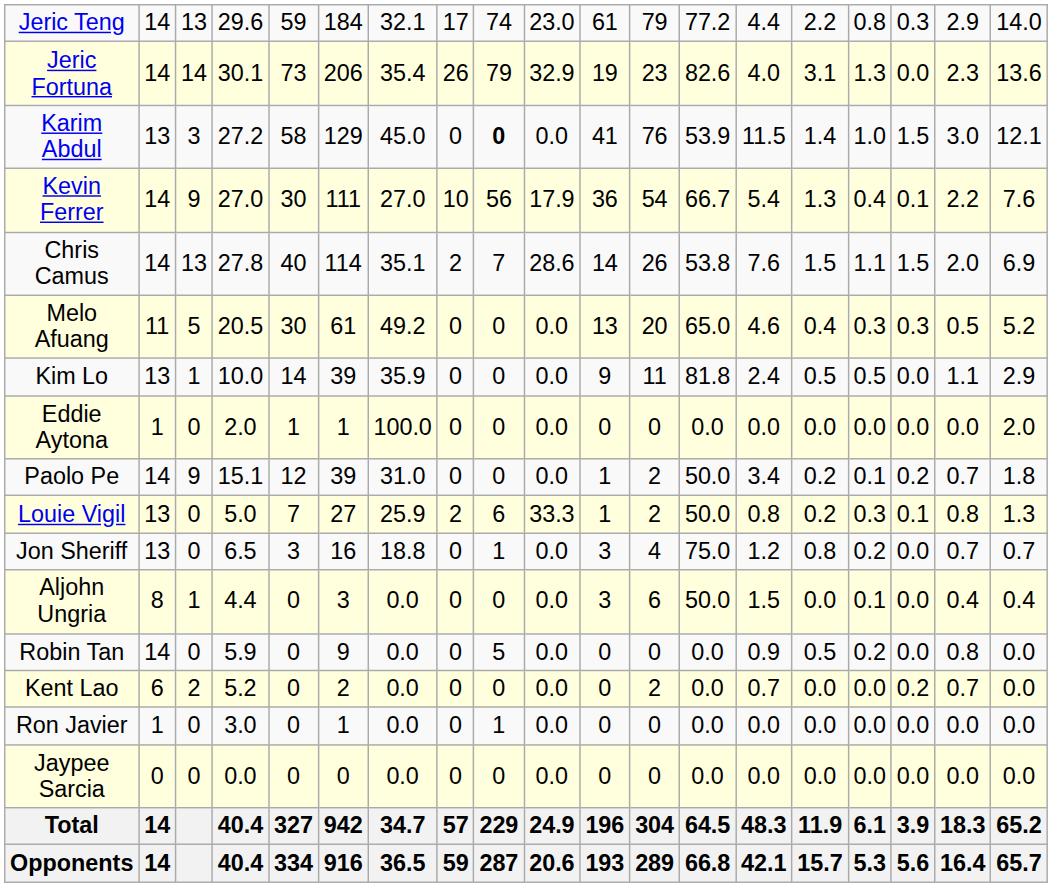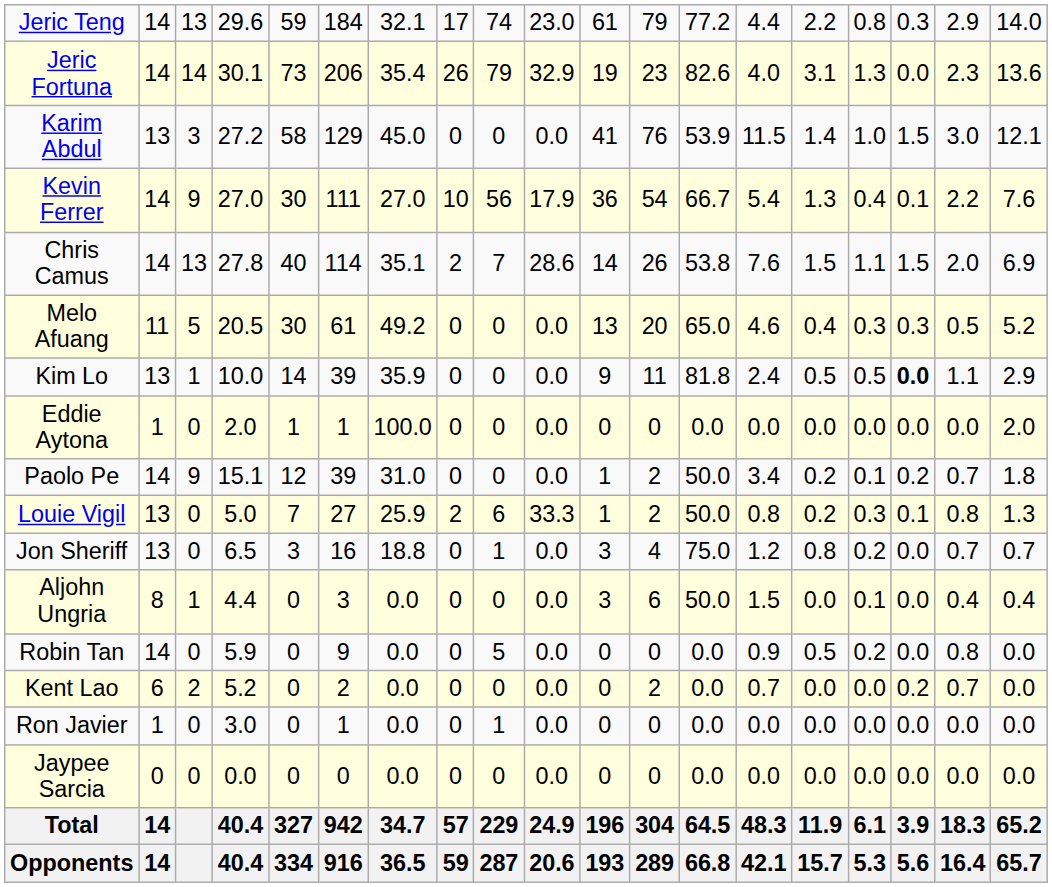(499, 136) bold -> (499, 136) normal
(913, 376) normal -> (913, 376) bold
